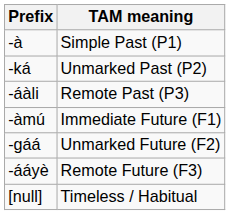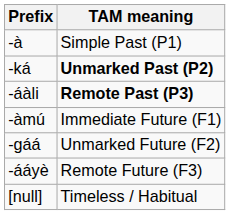(134, 68) normal -> (137, 68) bold
(125, 94) normal -> (127, 94) bold
